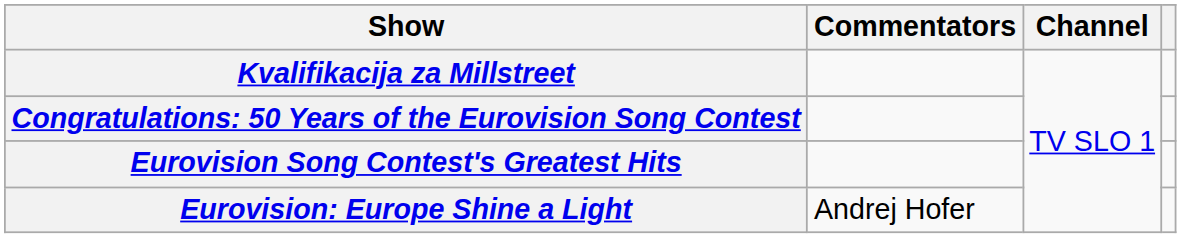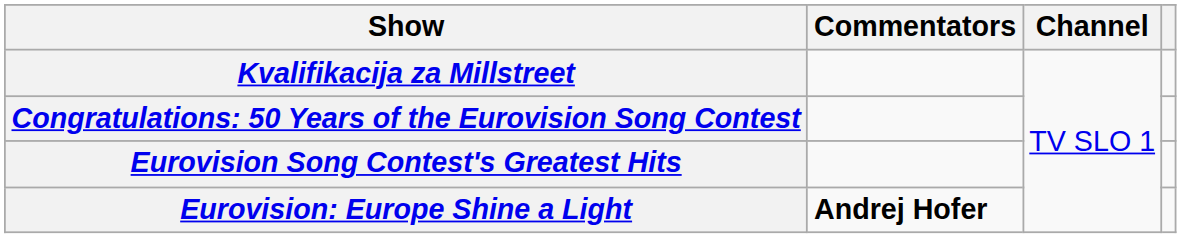(894, 208) normal -> (901, 208) bold
